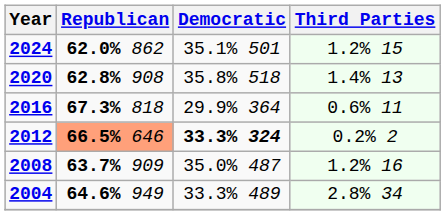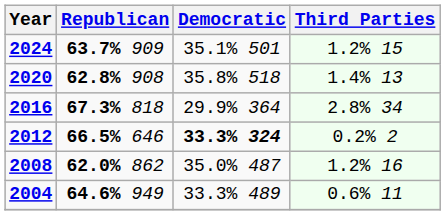(115, 49) 62.0% 862 -> (115, 49) 63.7% 909
(365, 108) 0.6% 11 -> (365, 108) 2.8% 34
(115, 137) lightsalmon background -> (115, 137) no background
(115, 166) 63.7% 909 -> (115, 166) 62.0% 862
(365, 195) 2.8% 34 -> (365, 195) 0.6% 11
